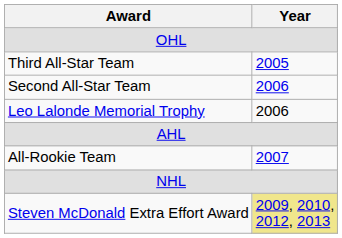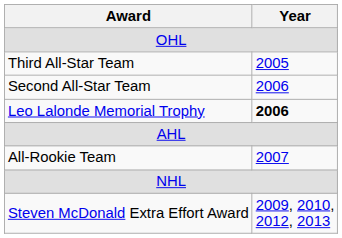(272, 110) normal -> (272, 110) bold
(295, 213) khaki background -> (295, 213) no background
